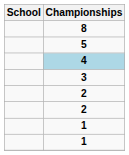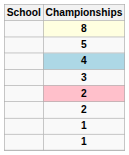(84, 28) no background -> (84, 28) lightyellow background
(84, 93) no background -> (84, 93) pink background
